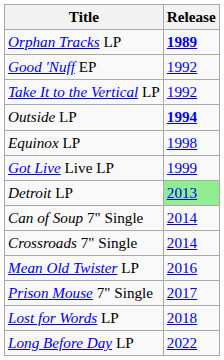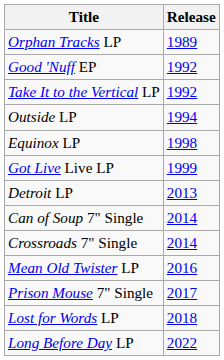(182, 42) bold -> (182, 42) normal
(182, 117) bold -> (182, 117) normal
(182, 192) lightgreen background -> (182, 192) no background
